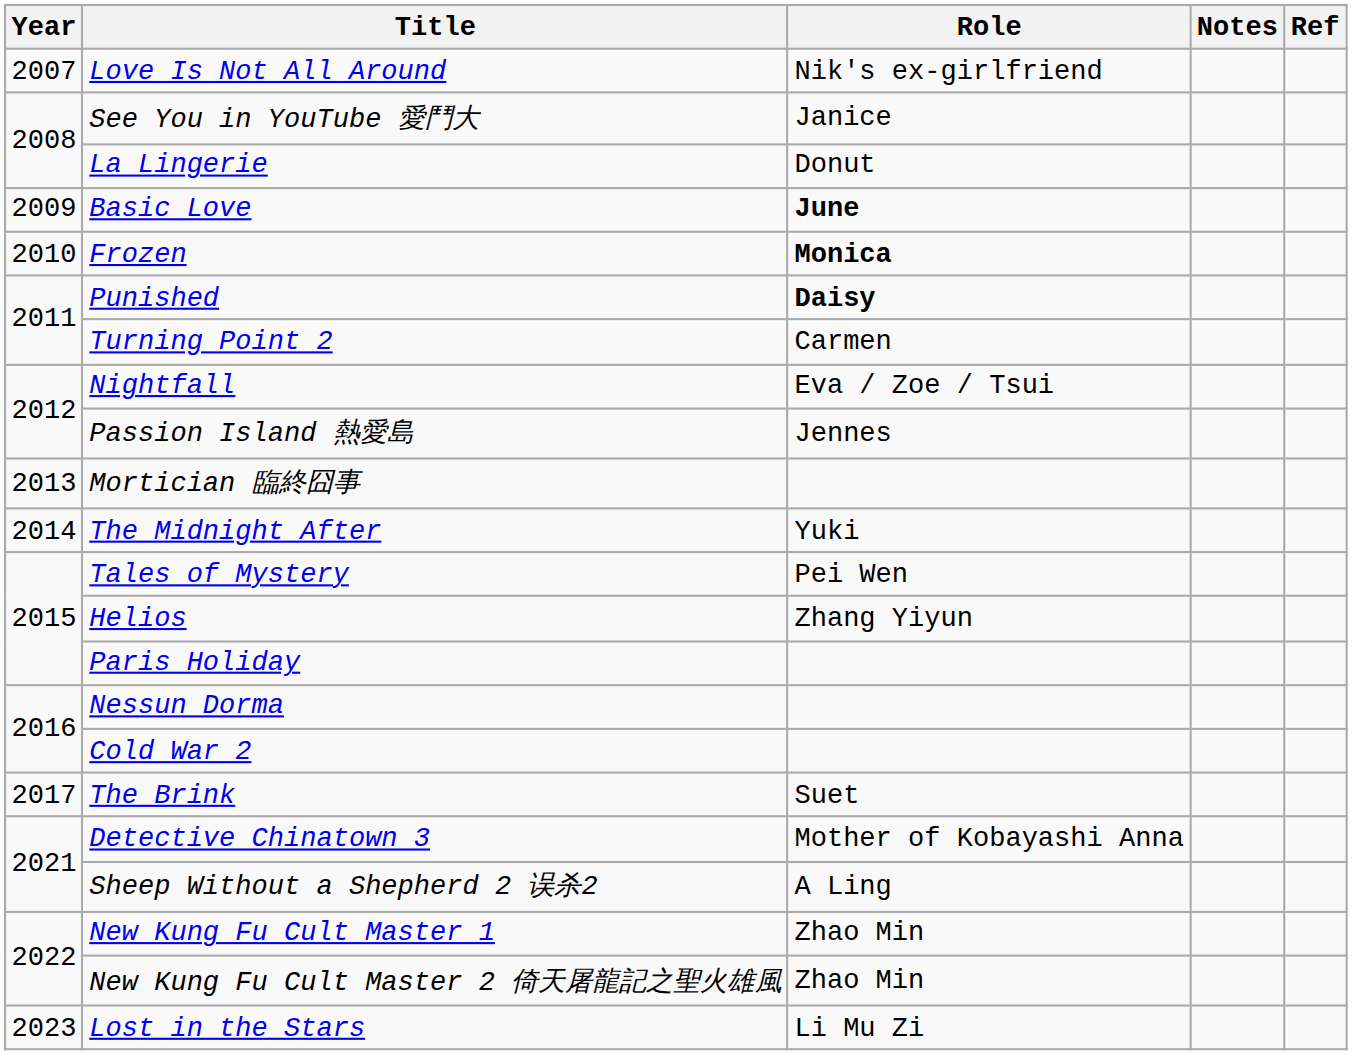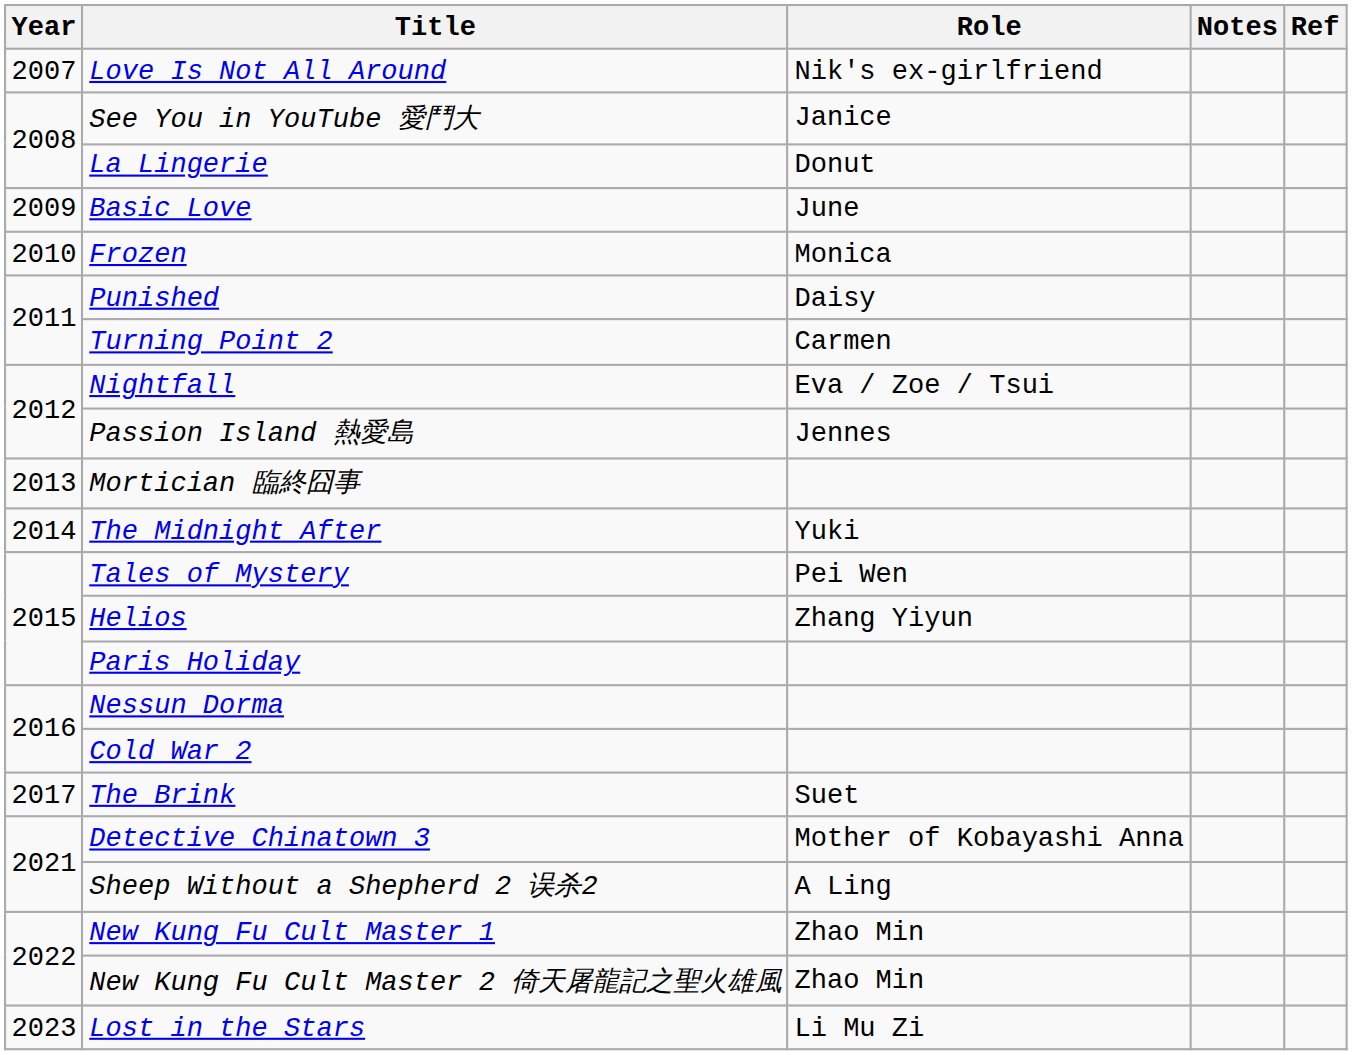(827, 210) bold -> (827, 210) normal
(843, 254) bold -> (843, 254) normal
(835, 298) bold -> (835, 298) normal
